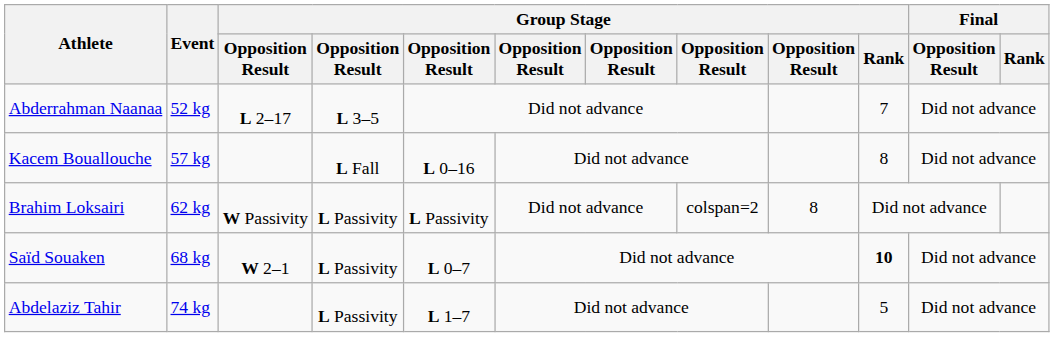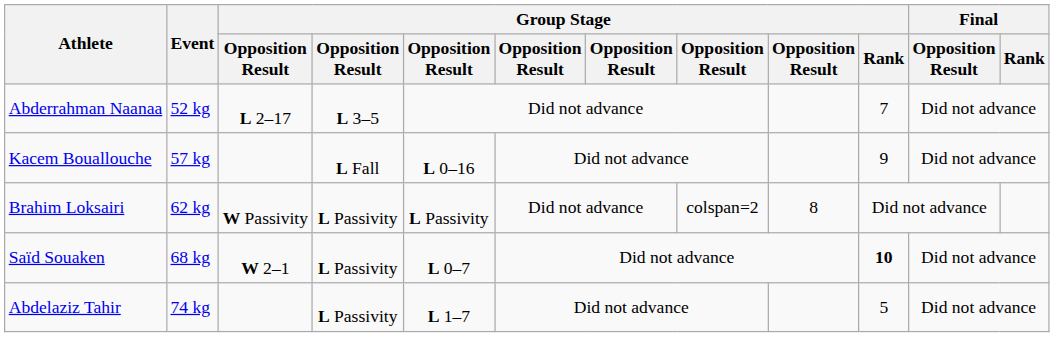(884, 158) 8 -> (884, 158) 9
